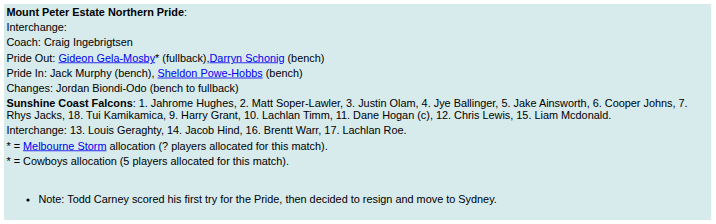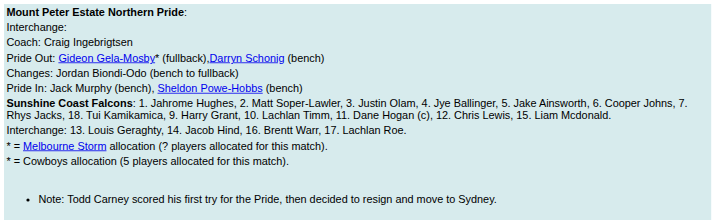(155, 73) Pride In: Jack Murphy (bench), Sheldon Powe-Hobbs (bench) -> (122, 73) Changes: Jordan Biondi-Odo (bench to fullback)
(122, 88) Changes: Jordan Biondi-Odo (bench to fullback) -> (155, 88) Pride In: Jack Murphy (bench), Sheldon Powe-Hobbs (bench)
